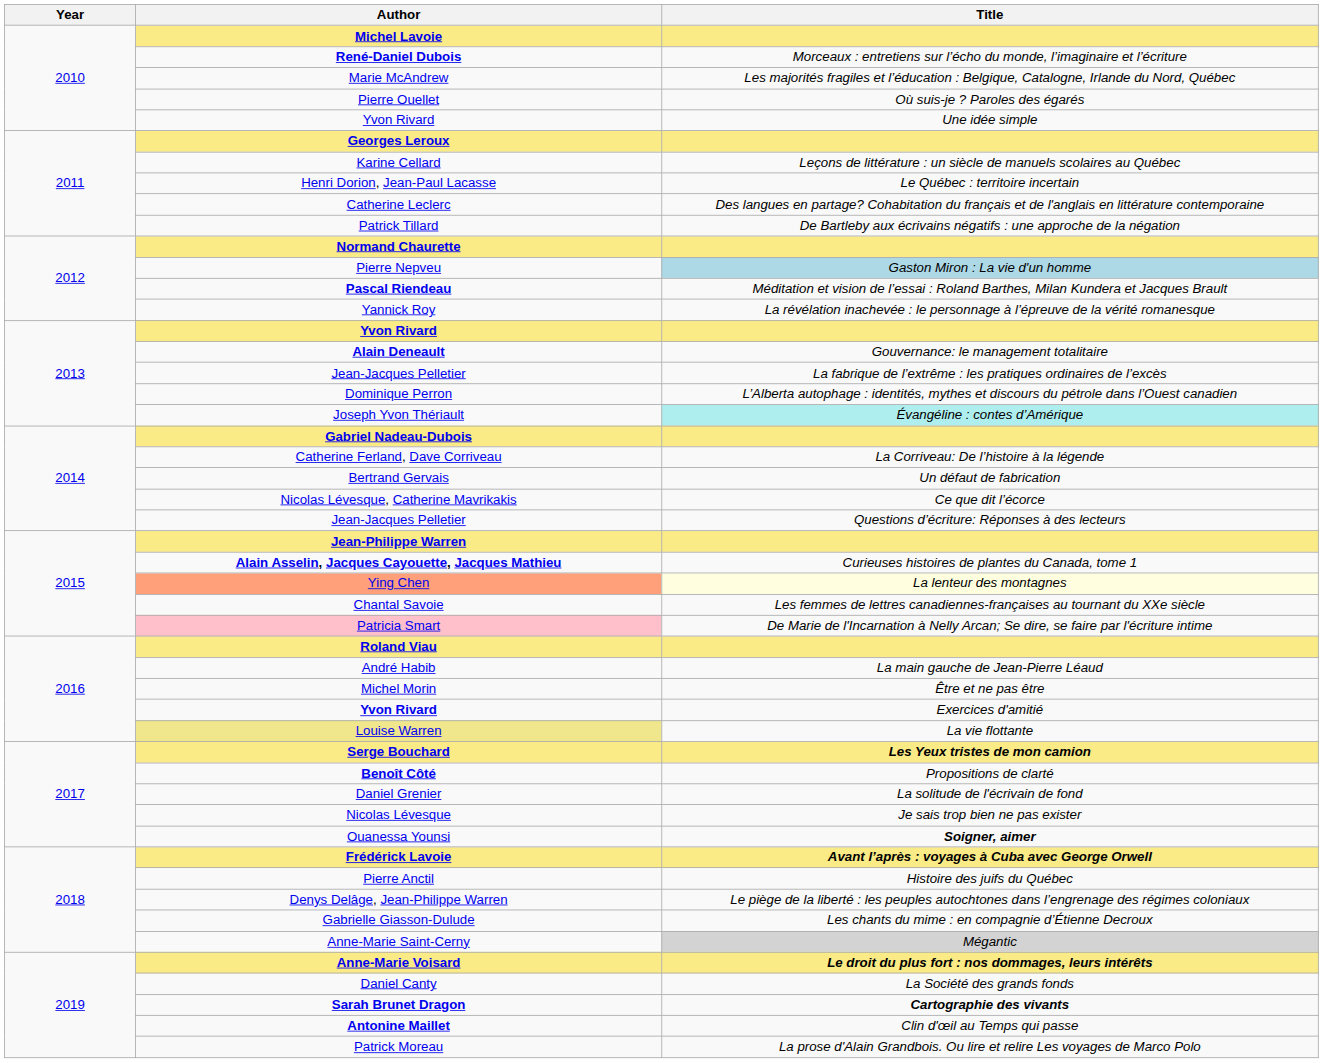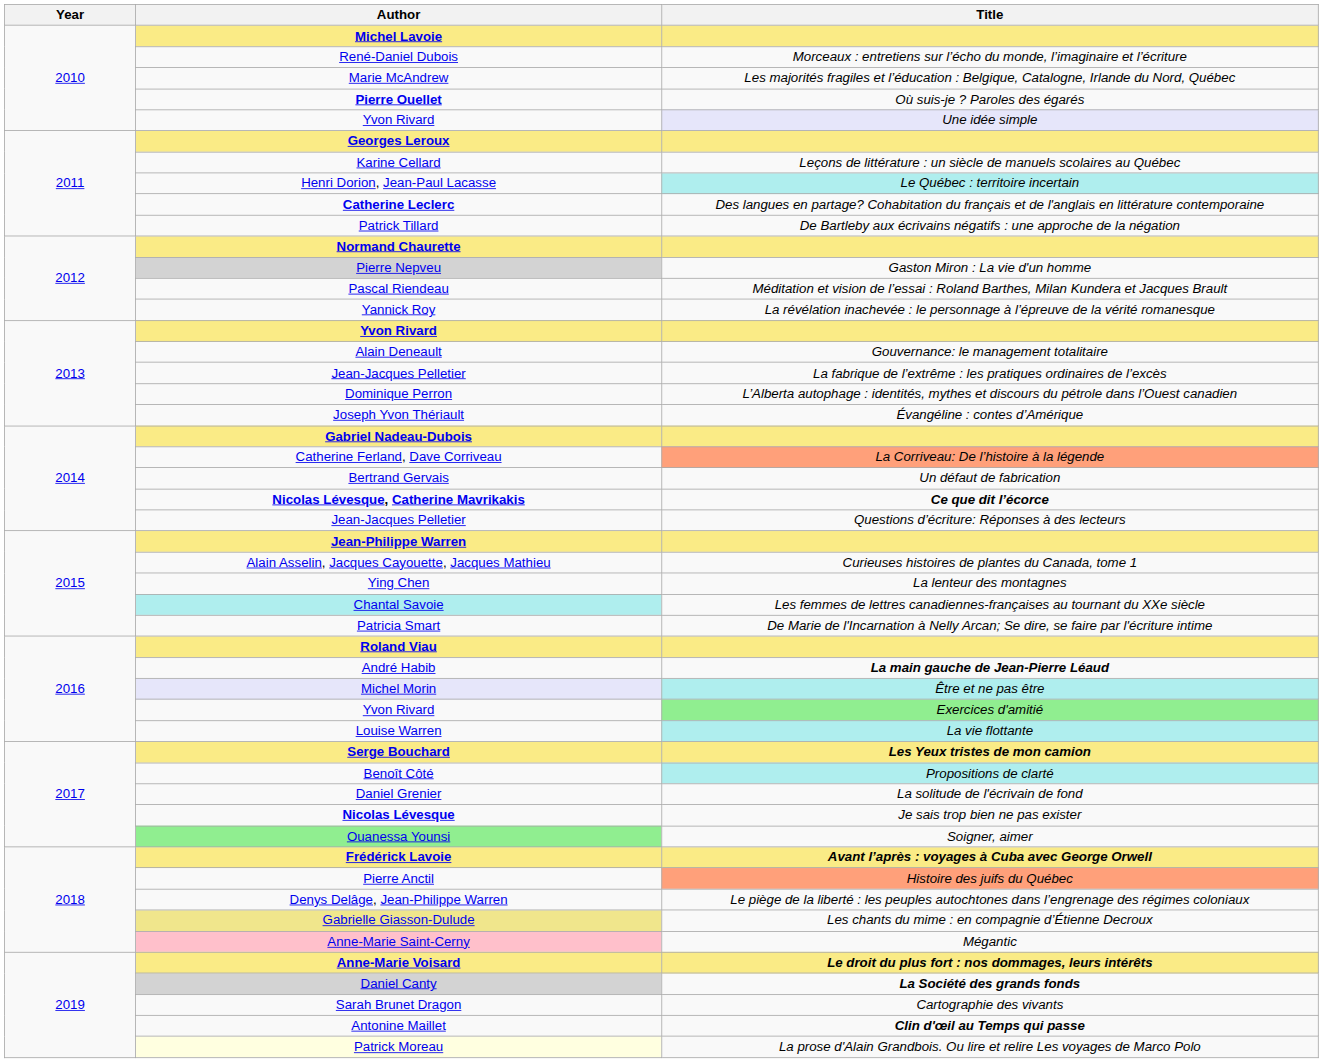(399, 57) bold -> (399, 57) normal
(399, 99) normal -> (399, 99) bold
(990, 120) no background -> (990, 120) lavender background
(990, 183) no background -> (990, 183) paleturquoise background
(399, 204) normal -> (399, 204) bold
(399, 267) no background -> (399, 267) lightgrey background
(990, 267) lightblue background -> (990, 267) no background
(399, 288) bold -> (399, 288) normal
(399, 352) bold -> (399, 352) normal
(990, 415) paleturquoise background -> (990, 415) no background
(990, 457) no background -> (990, 457) lightsalmon background
(399, 499) normal -> (399, 499) bold
(990, 499) normal -> (990, 499) bold
(399, 562) bold -> (399, 562) normal
(399, 583) lightsalmon background -> (399, 583) no background
(990, 583) lightyellow background -> (990, 583) no background
(399, 604) no background -> (399, 604) paleturquoise background
(399, 625) pink background -> (399, 625) no background
(990, 667) normal -> (990, 667) bold
(399, 688) no background -> (399, 688) lavender background
(990, 688) no background -> (990, 688) paleturquoise background
(399, 710) bold -> (399, 710) normal
(990, 710) no background -> (990, 710) lightgreen background
(399, 731) khaki background -> (399, 731) no background
(990, 731) no background -> (990, 731) paleturquoise background
(399, 773) bold -> (399, 773) normal
(990, 773) no background -> (990, 773) paleturquoise background
(399, 815) normal -> (399, 815) bold
(399, 836) no background -> (399, 836) lightgreen background
(990, 836) bold -> (990, 836) normal
(990, 878) no background -> (990, 878) lightsalmon background
(399, 920) no background -> (399, 920) khaki background
(399, 941) no background -> (399, 941) pink background
(990, 941) lightgrey background -> (990, 941) no background
(399, 983) no background -> (399, 983) lightgrey background
(990, 983) normal -> (990, 983) bold
(399, 1004) bold -> (399, 1004) normal
(990, 1004) bold -> (990, 1004) normal
(399, 1025) bold -> (399, 1025) normal
(990, 1025) normal -> (990, 1025) bold
(399, 1047) no background -> (399, 1047) lightyellow background
